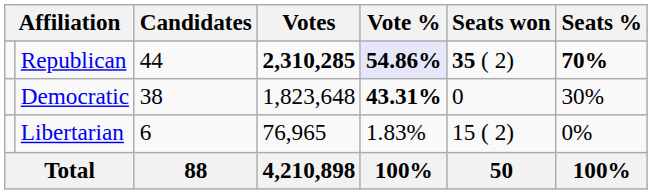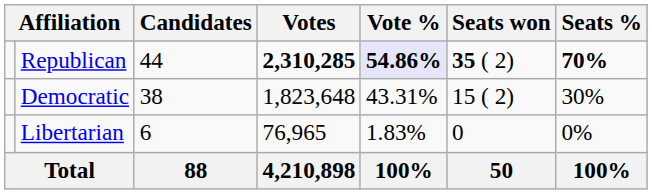(404, 96) bold -> (402, 96) normal
(458, 96) 0 -> (483, 96) 15 ( 2)
(483, 133) 15 ( 2) -> (458, 133) 0
